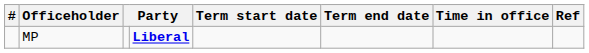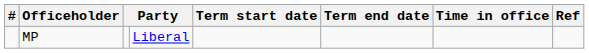(161, 38) bold -> (161, 38) normal
